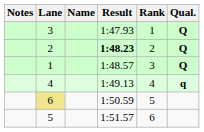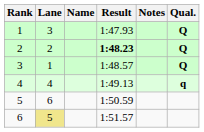columns swapped: (152, 13) <-> (20, 13)
(50, 100) khaki background -> (50, 100) no background
(50, 118) no background -> (50, 118) khaki background
